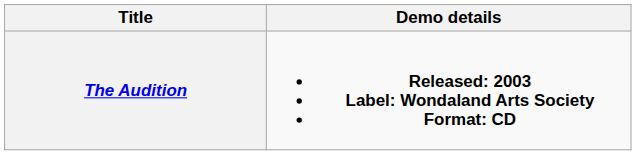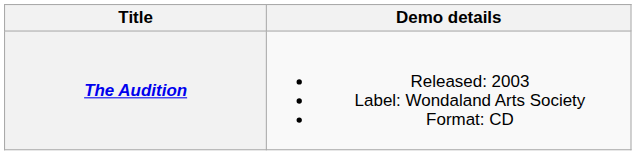(449, 100) bold -> (449, 100) normal
